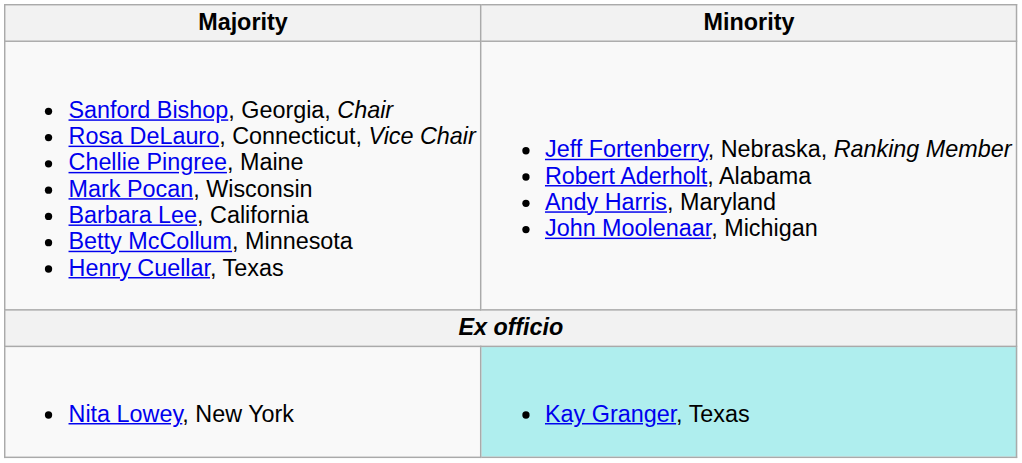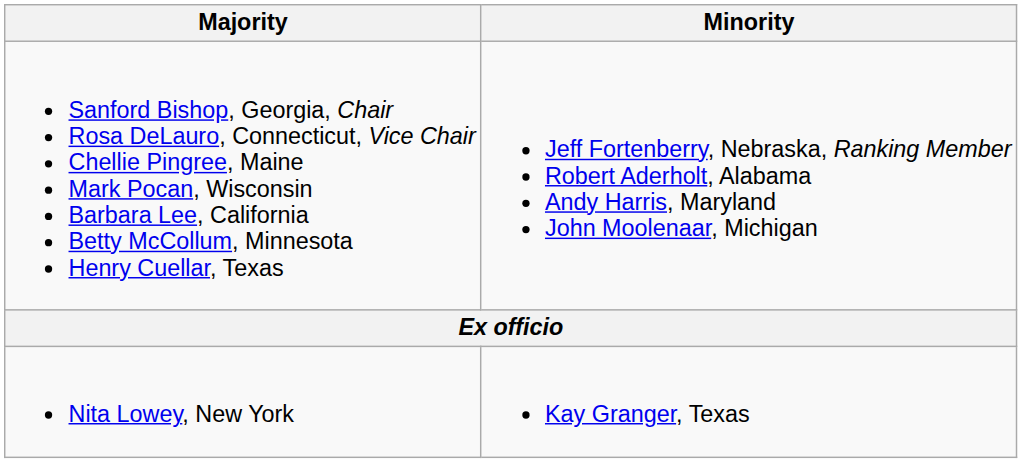(749, 415) paleturquoise background -> (749, 415) no background
